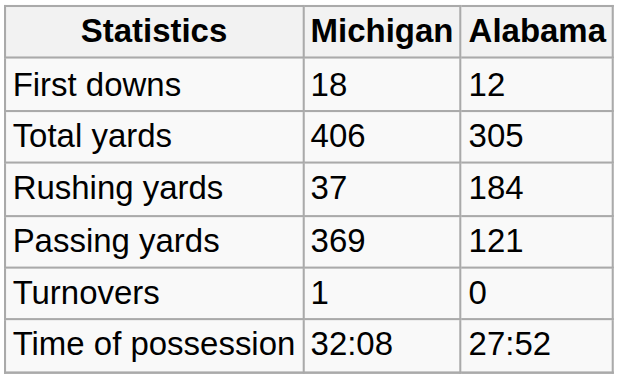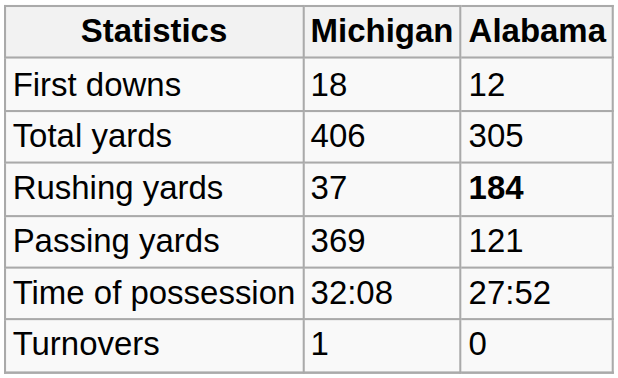(496, 188) normal -> (496, 188) bold
rows swapped: (86, 292) <-> (154, 345)
